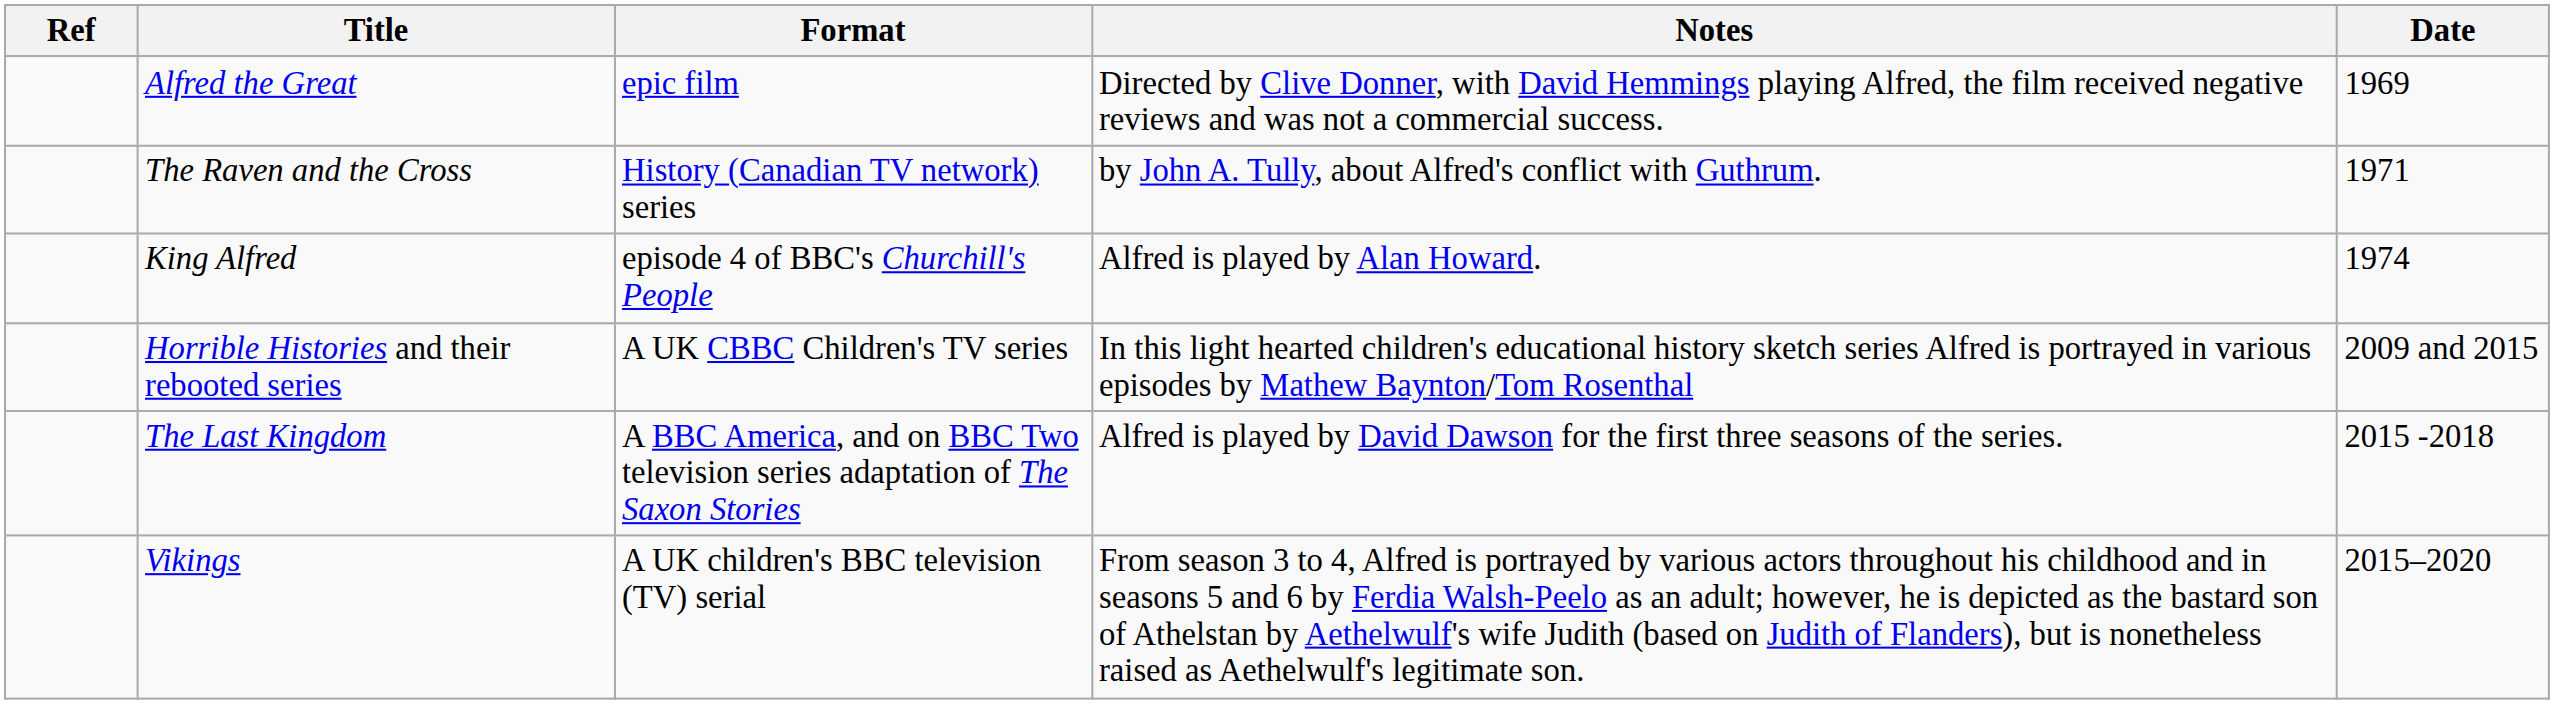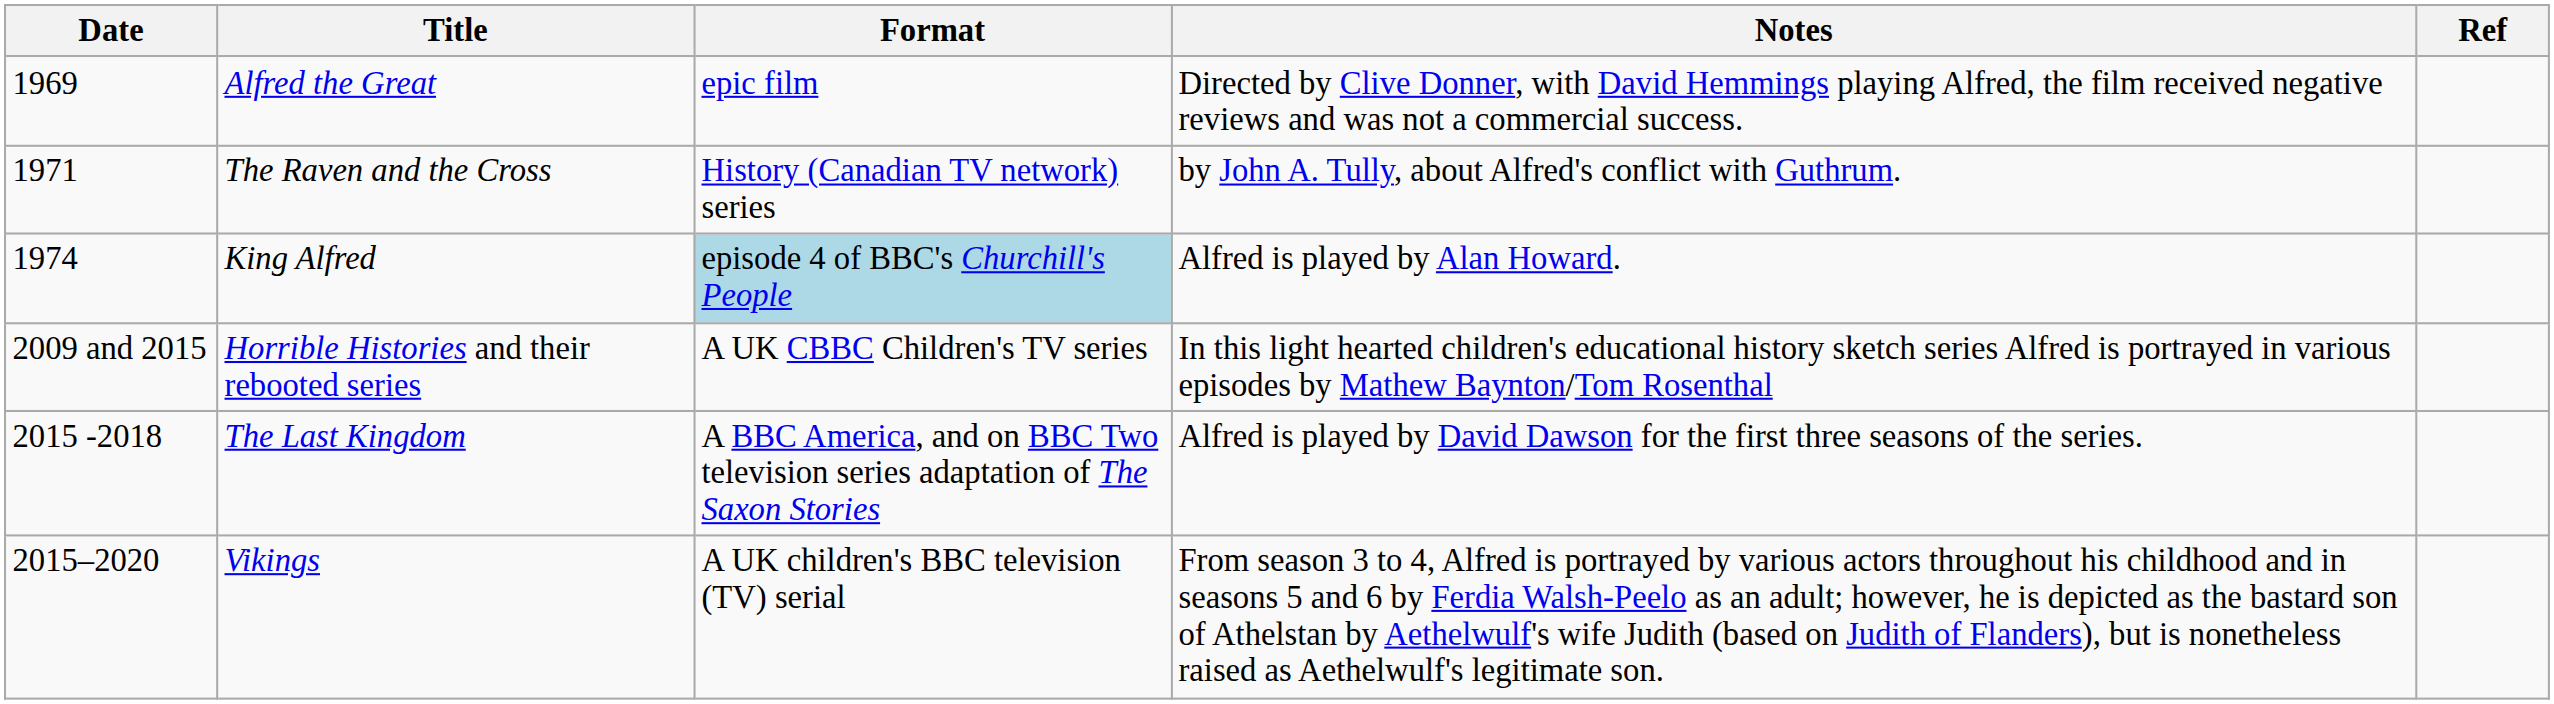columns swapped: (2443, 30) <-> (71, 30)
(824, 277) no background -> (903, 277) lightblue background
